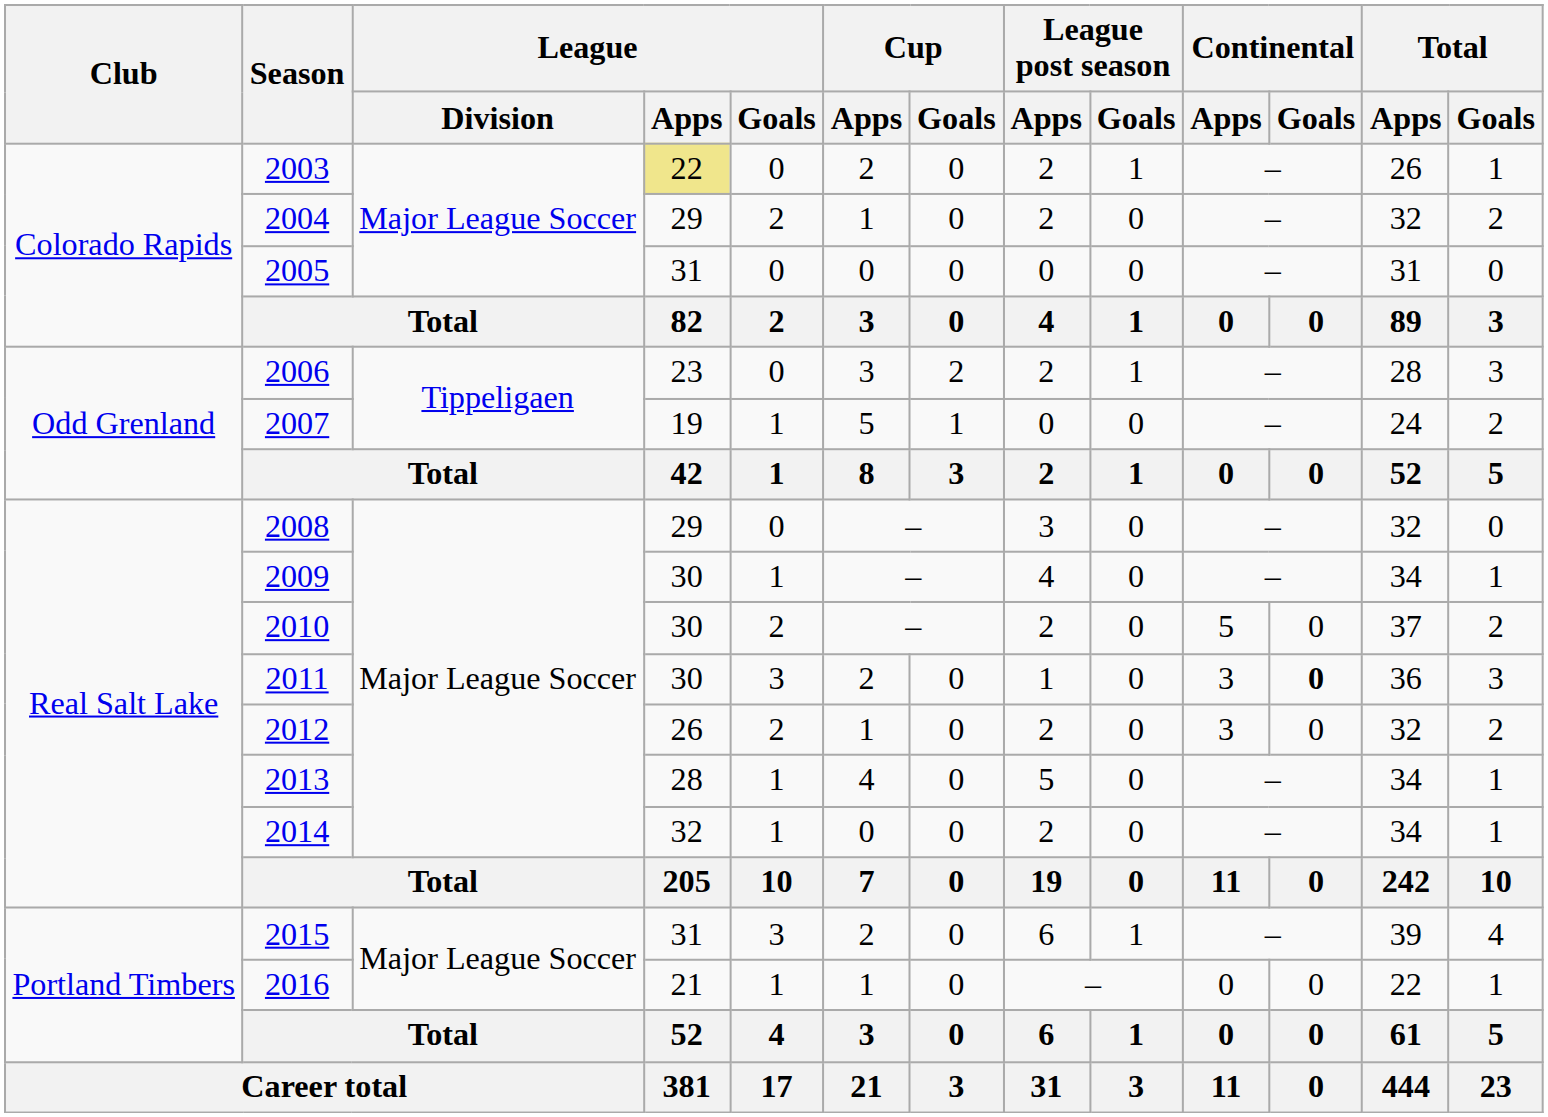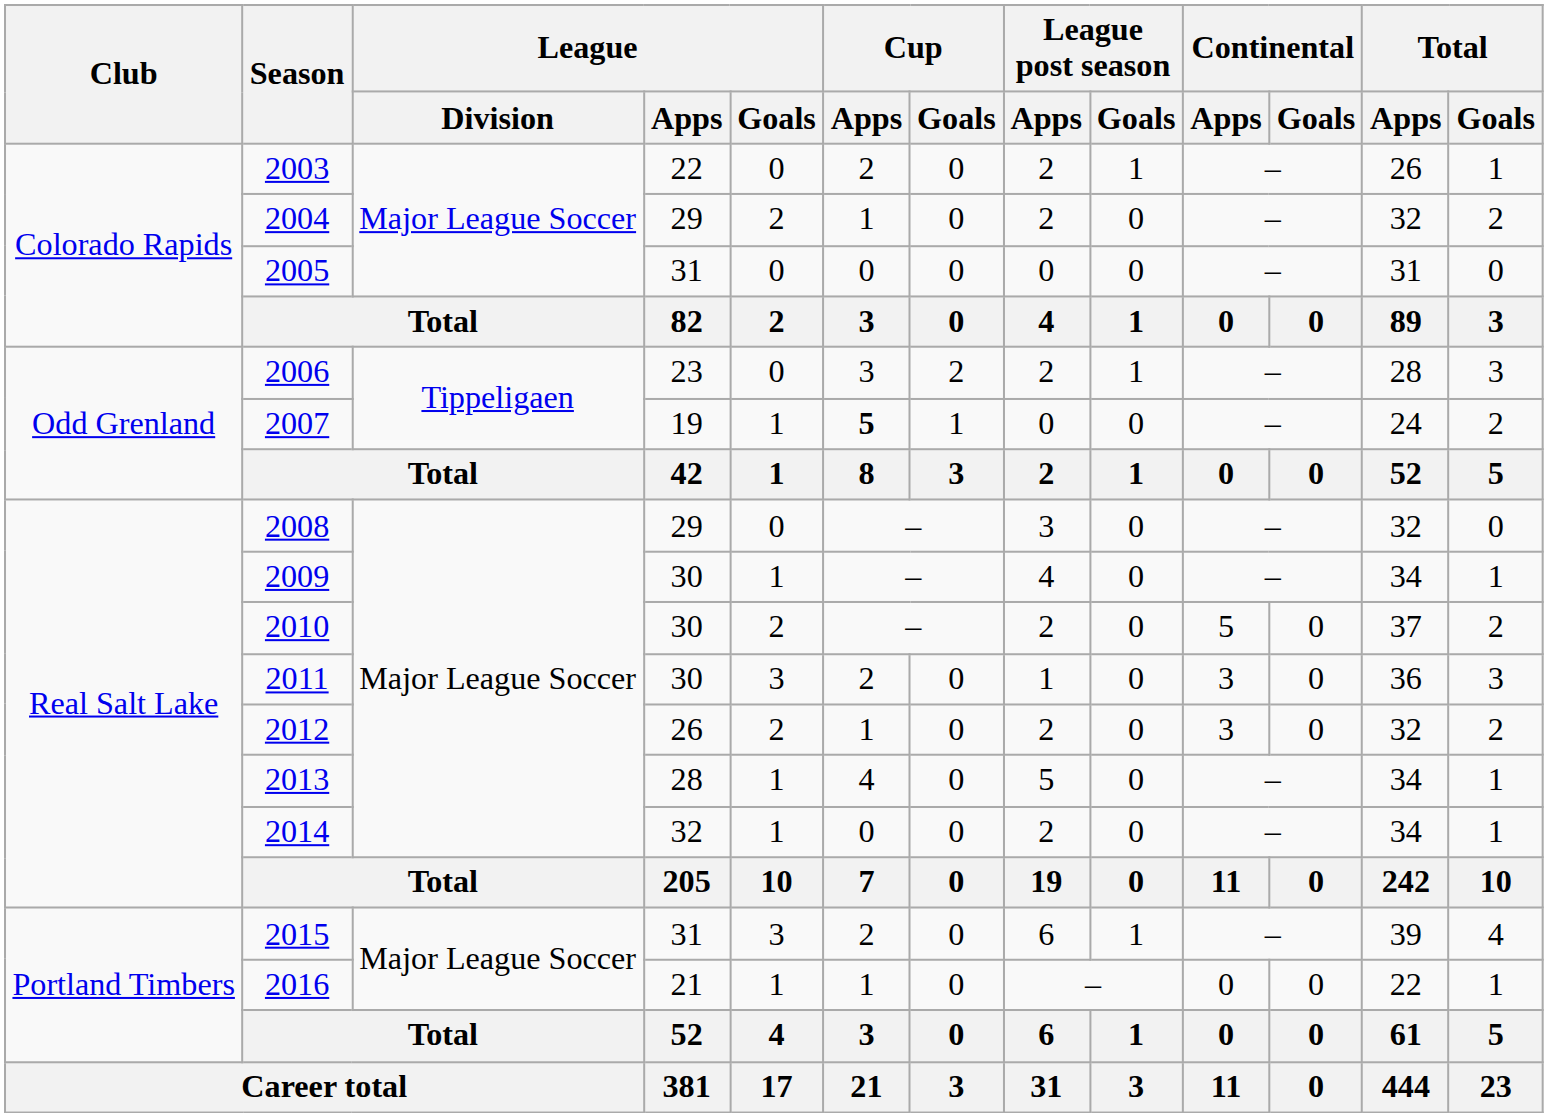(687, 168) khaki background -> (687, 168) no background
(866, 423) normal -> (866, 423) bold
(1316, 678) bold -> (1316, 678) normal
